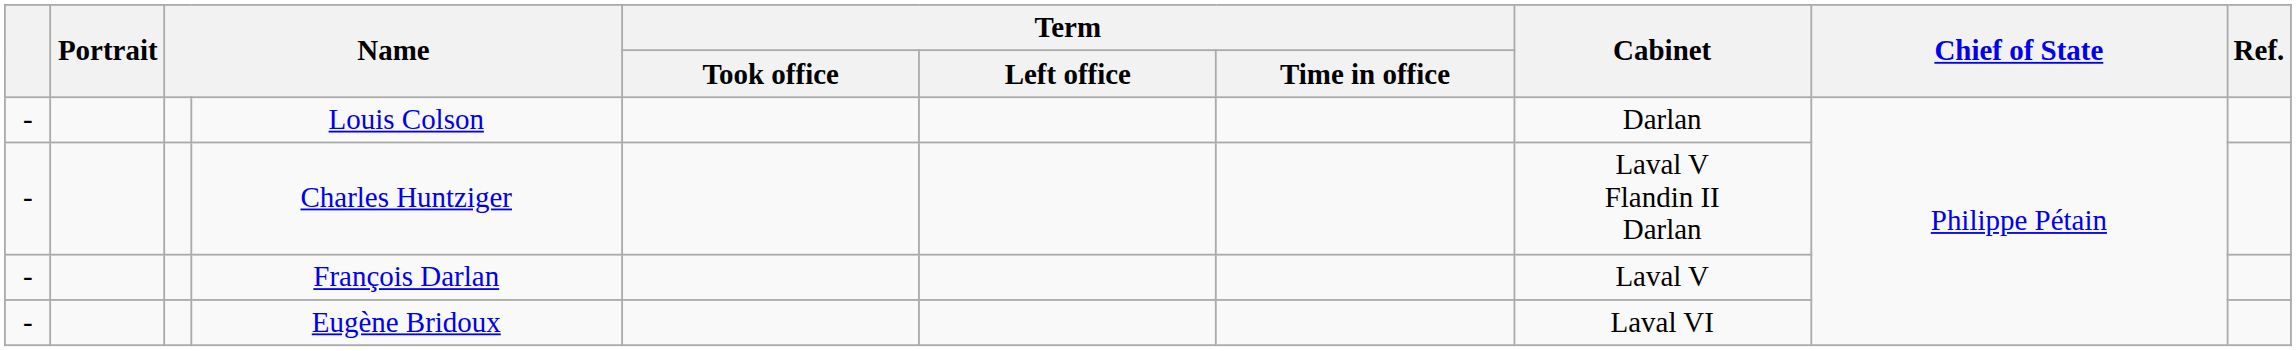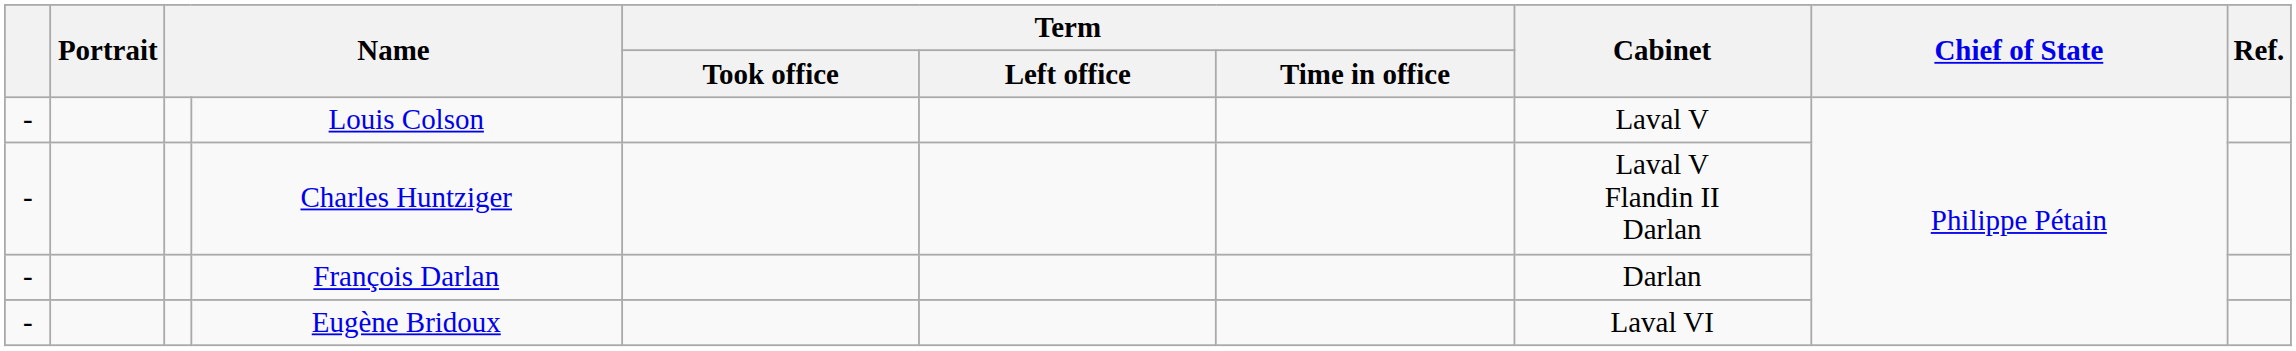(1662, 119) Darlan -> (1662, 119) Laval V
(1662, 276) Laval V -> (1662, 276) Darlan
